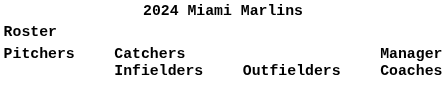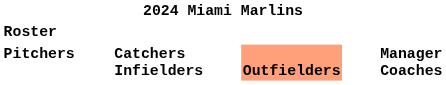(292, 71) no background -> (292, 71) lightsalmon background
